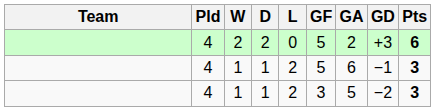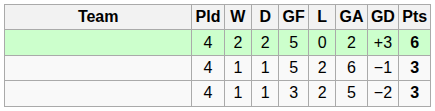columns swapped: (293, 17) <-> (321, 17)
